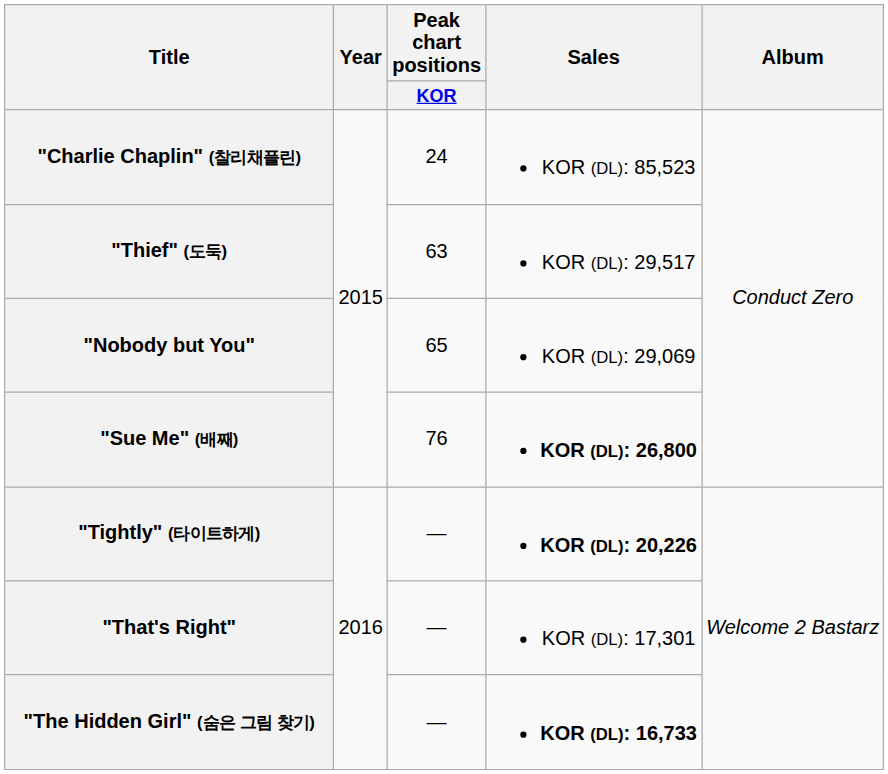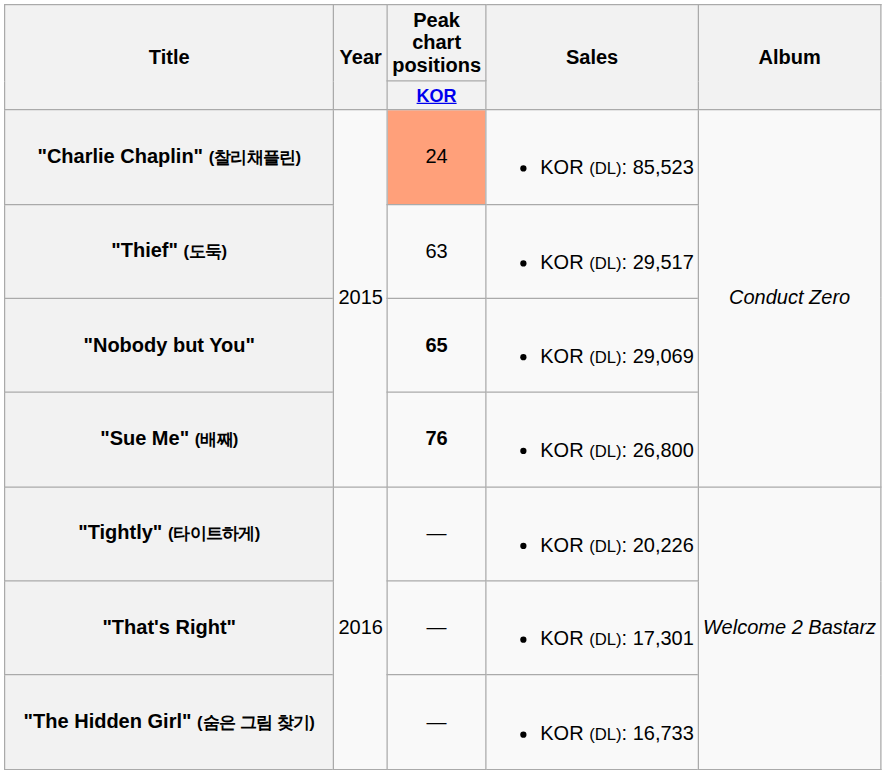(437, 156) no background -> (437, 156) lightsalmon background
(437, 345) normal -> (437, 345) bold
(437, 439) normal -> (437, 439) bold
(594, 451) bold -> (592, 451) normal
(594, 545) bold -> (592, 545) normal
(594, 733) bold -> (592, 733) normal
